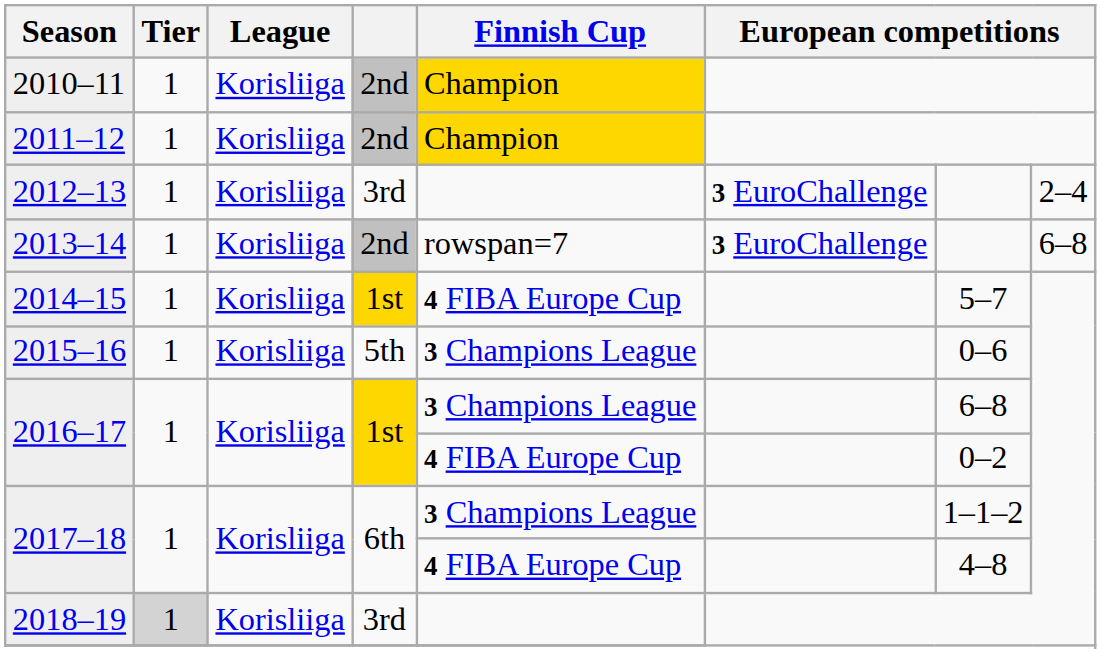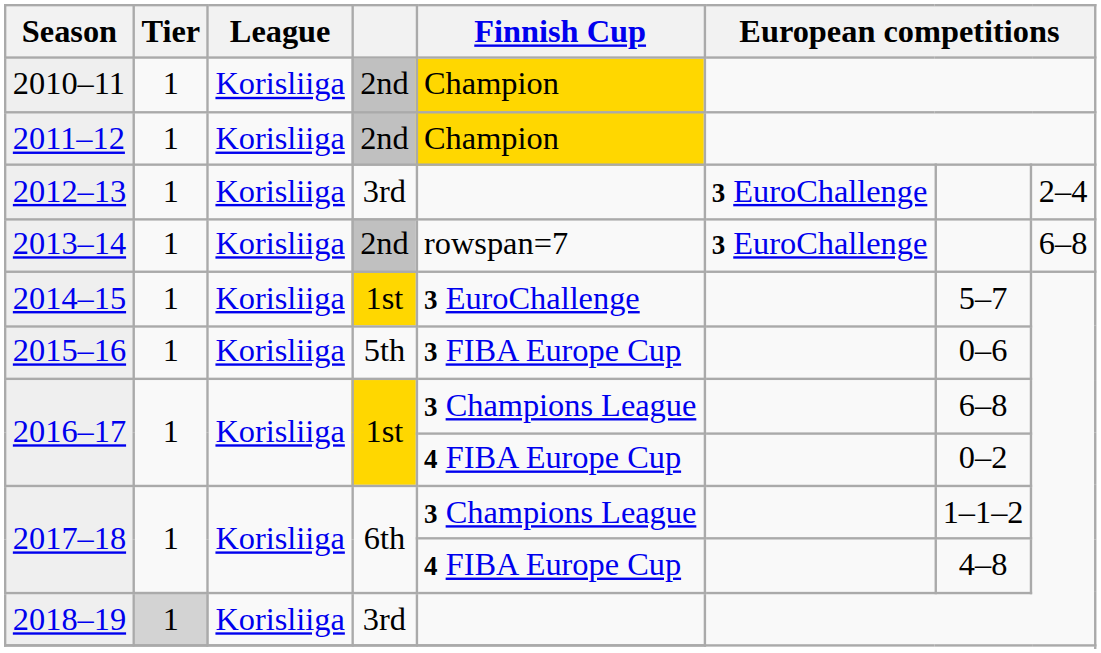(553, 297) 4 FIBA Europe Cup -> (532, 297) 3 EuroChallenge
(560, 351) 3 Champions League -> (553, 351) 3 FIBA Europe Cup
